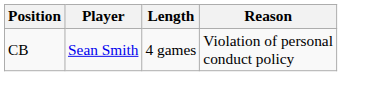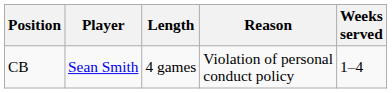+ column: (361, 25)
